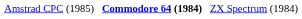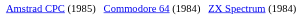(152, 8) bold -> (152, 8) normal
